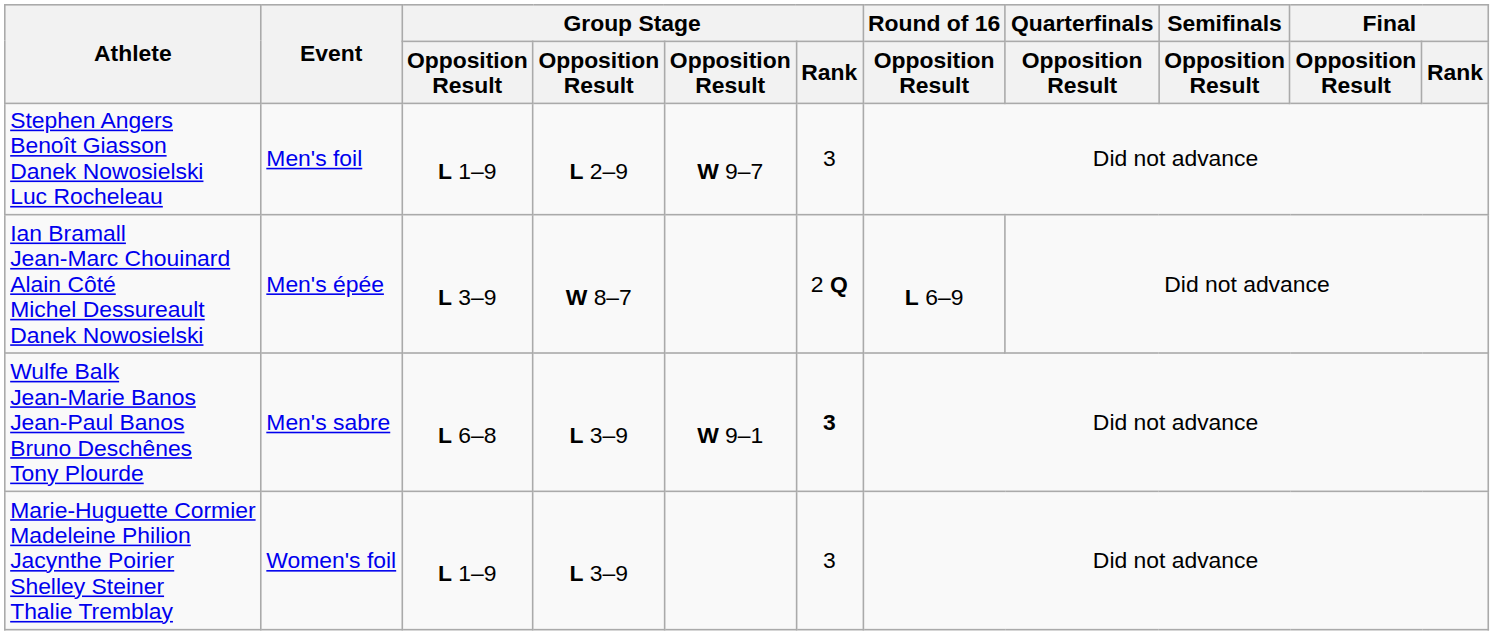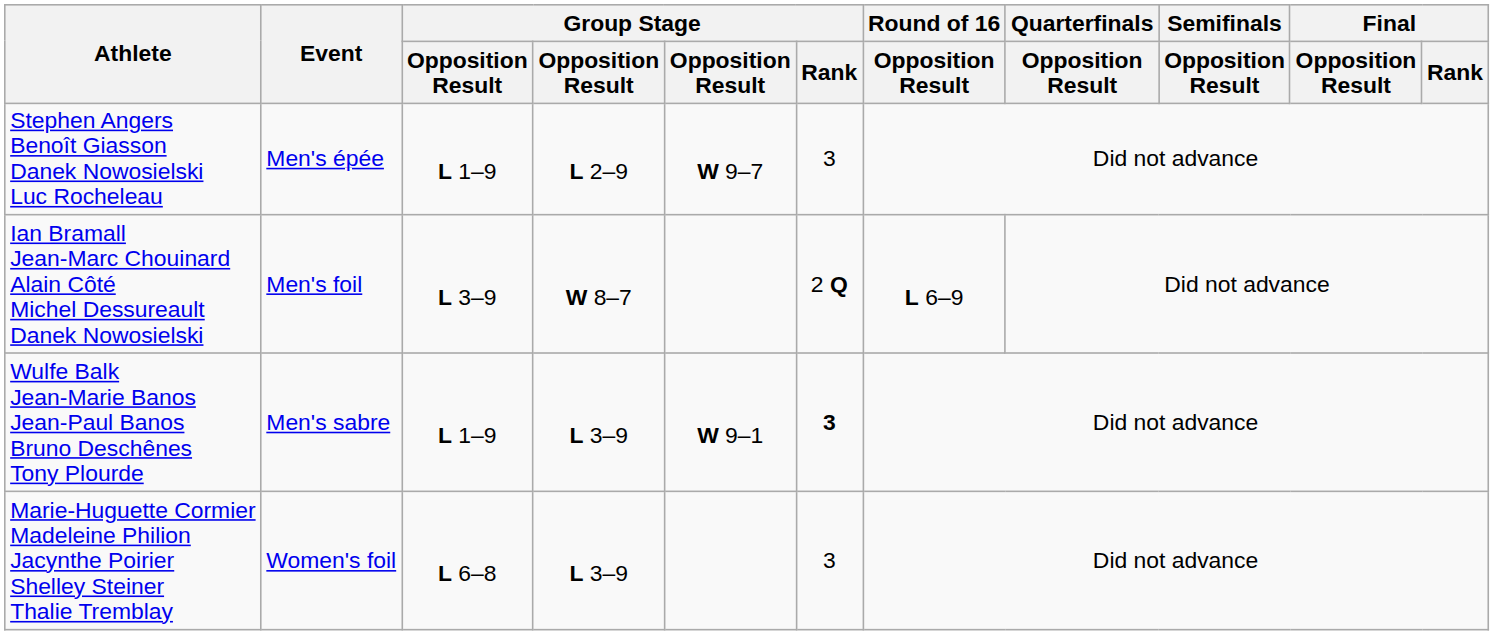(314, 159) Men's foil -> (325, 159) Men's épée
(325, 284) Men's épée -> (314, 284) Men's foil
(467, 435) L 6–8 -> (467, 435) L 1–9
(467, 573) L 1–9 -> (467, 573) L 6–8
